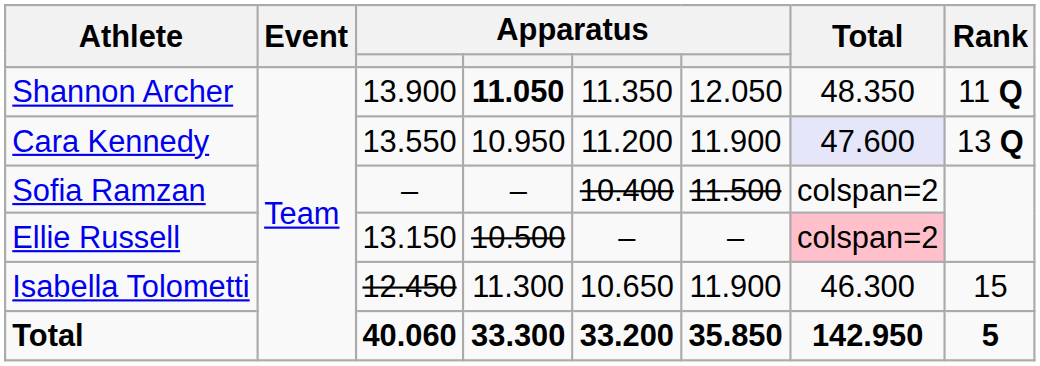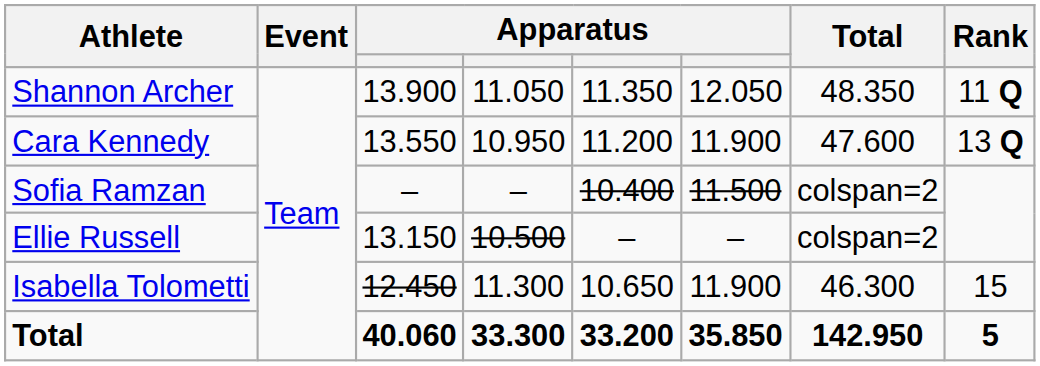(518, 92) bold -> (518, 92) normal
(868, 141) lavender background -> (868, 141) no background
(868, 238) pink background -> (868, 238) no background
